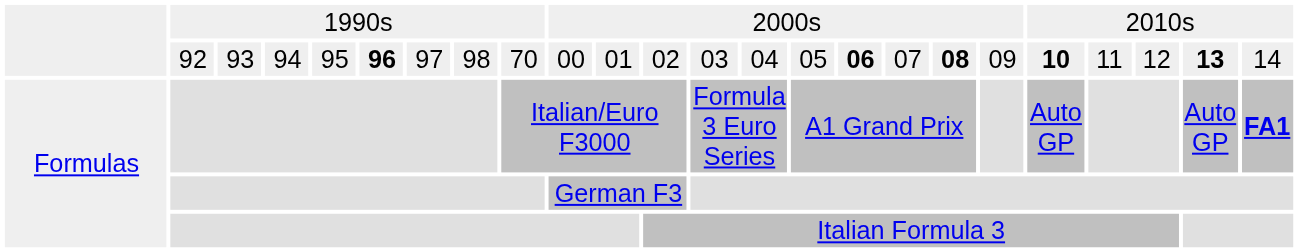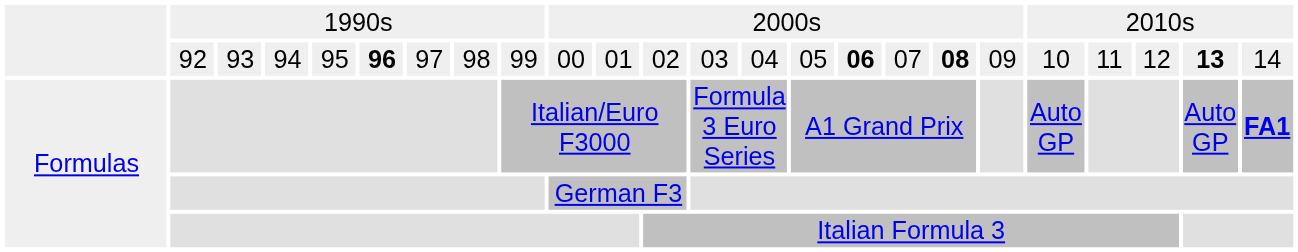(524, 59) 70 -> (524, 59) 99
(1056, 59) bold -> (1056, 59) normal
